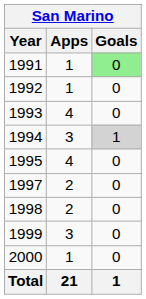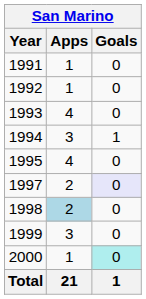(116, 64) lightgreen background -> (116, 64) no background
(116, 137) lightgrey background -> (116, 137) no background
(116, 185) no background -> (116, 185) lavender background
(69, 209) no background -> (69, 209) lightblue background
(116, 257) no background -> (116, 257) paleturquoise background
